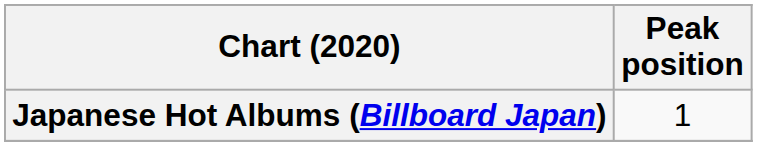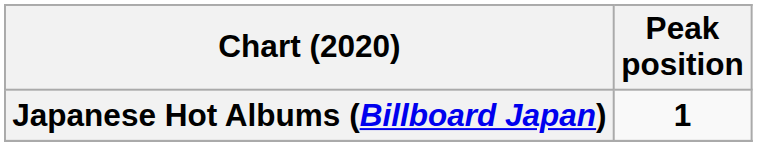(682, 114) normal -> (682, 114) bold
